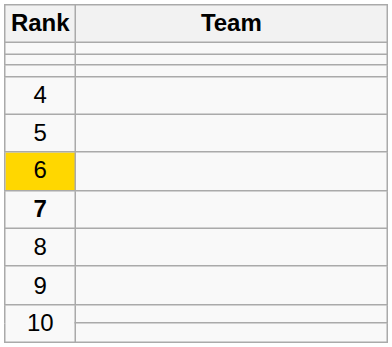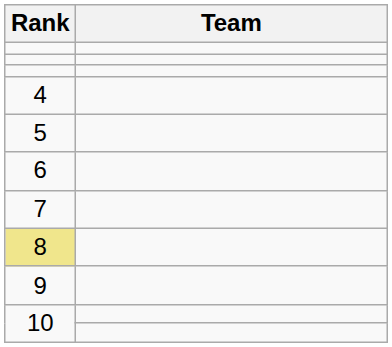(40, 170) gold background -> (40, 170) no background
(40, 208) bold -> (40, 208) normal
(40, 247) no background -> (40, 247) khaki background
